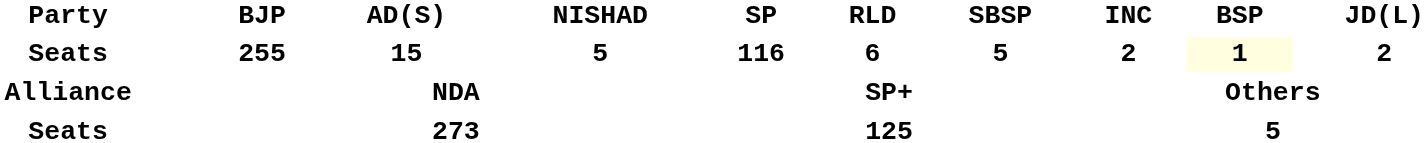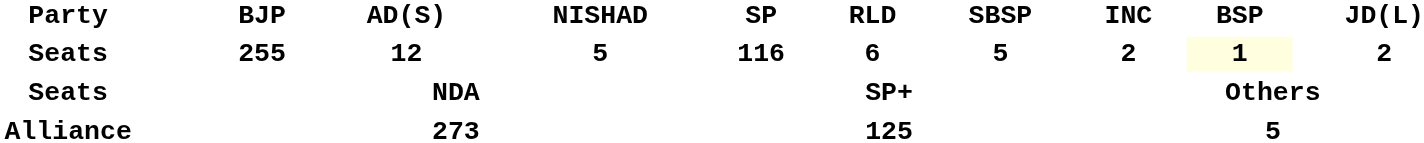(406, 54) 15 -> (406, 54) 12
(68, 93) Alliance -> (68, 93) Seats
(68, 132) Seats -> (68, 132) Alliance
